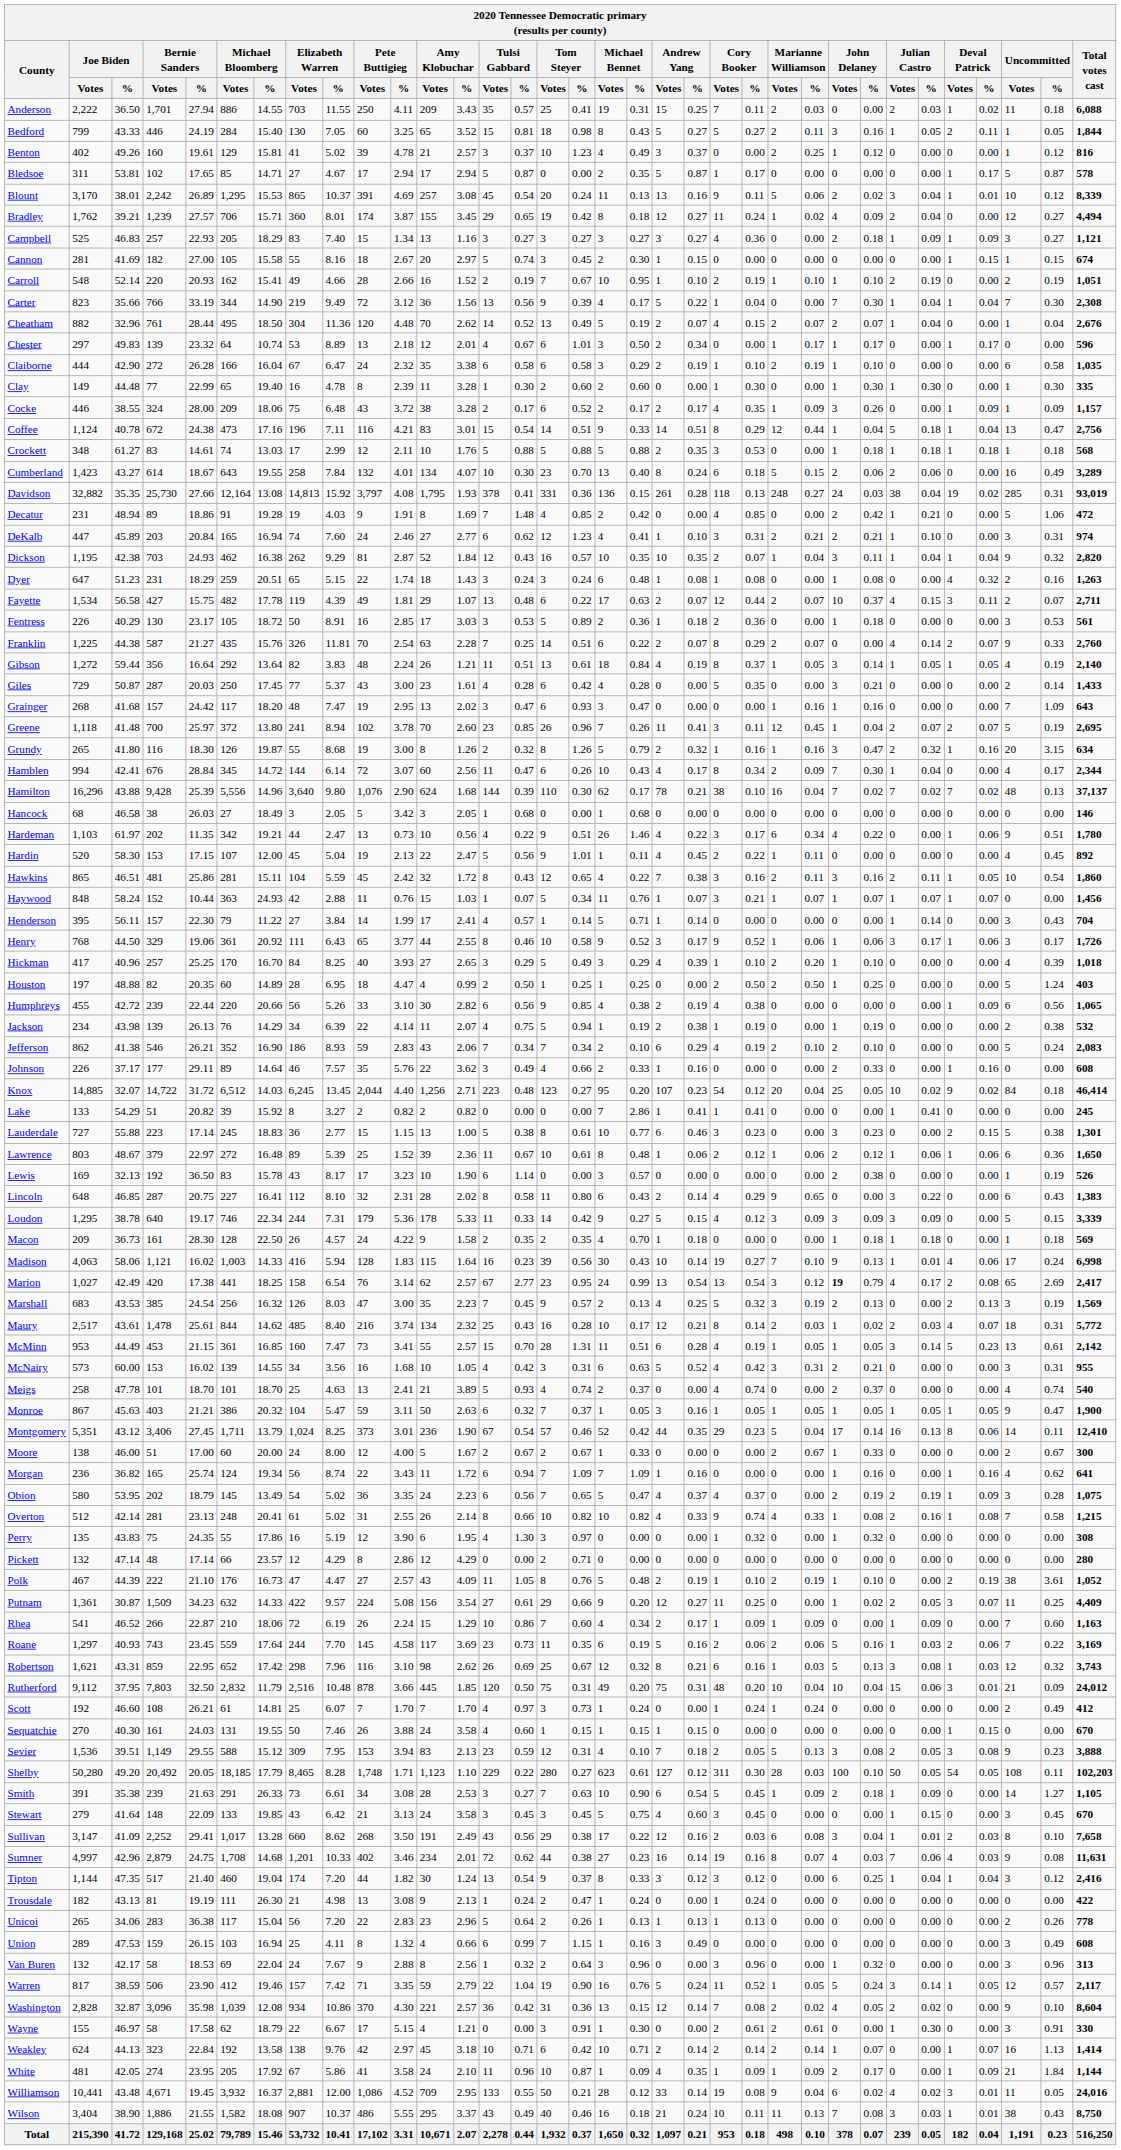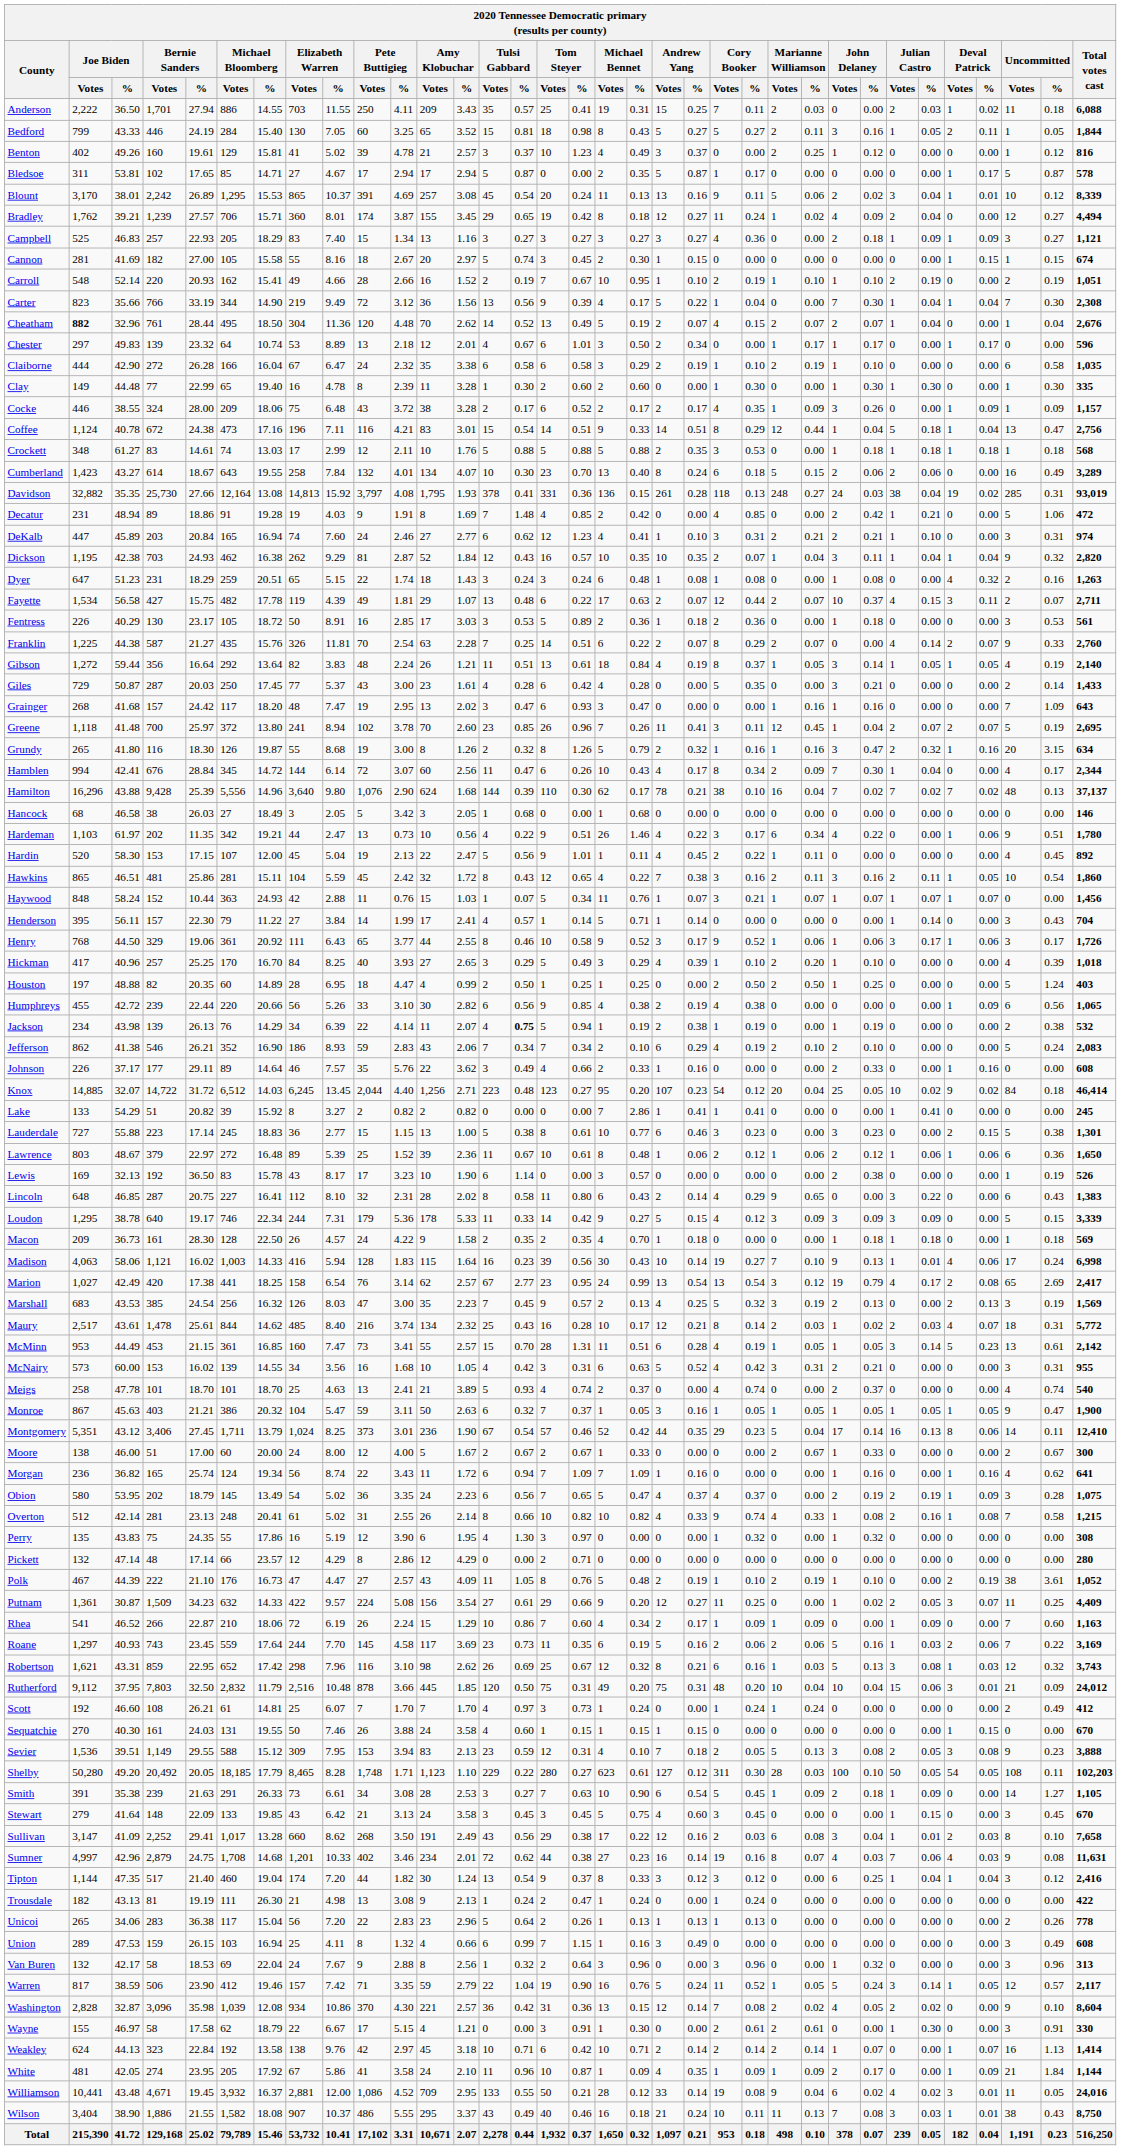(81, 323) normal -> (81, 322) bold
(524, 1026) normal -> (524, 1025) bold
(837, 1281) bold -> (837, 1282) normal
